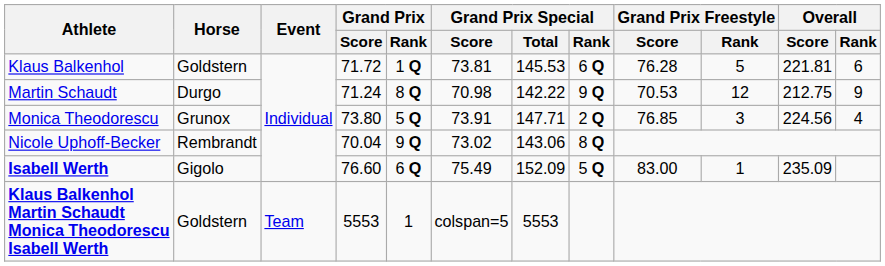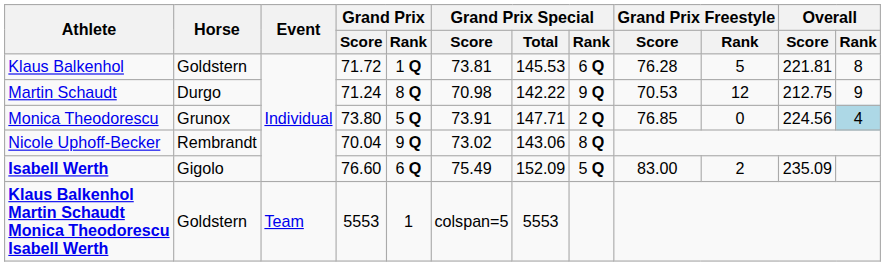(858, 67) 6 -> (858, 67) 8
(740, 118) 3 -> (740, 118) 0
(858, 118) no background -> (858, 118) lightblue background
(740, 169) 1 -> (740, 169) 2
